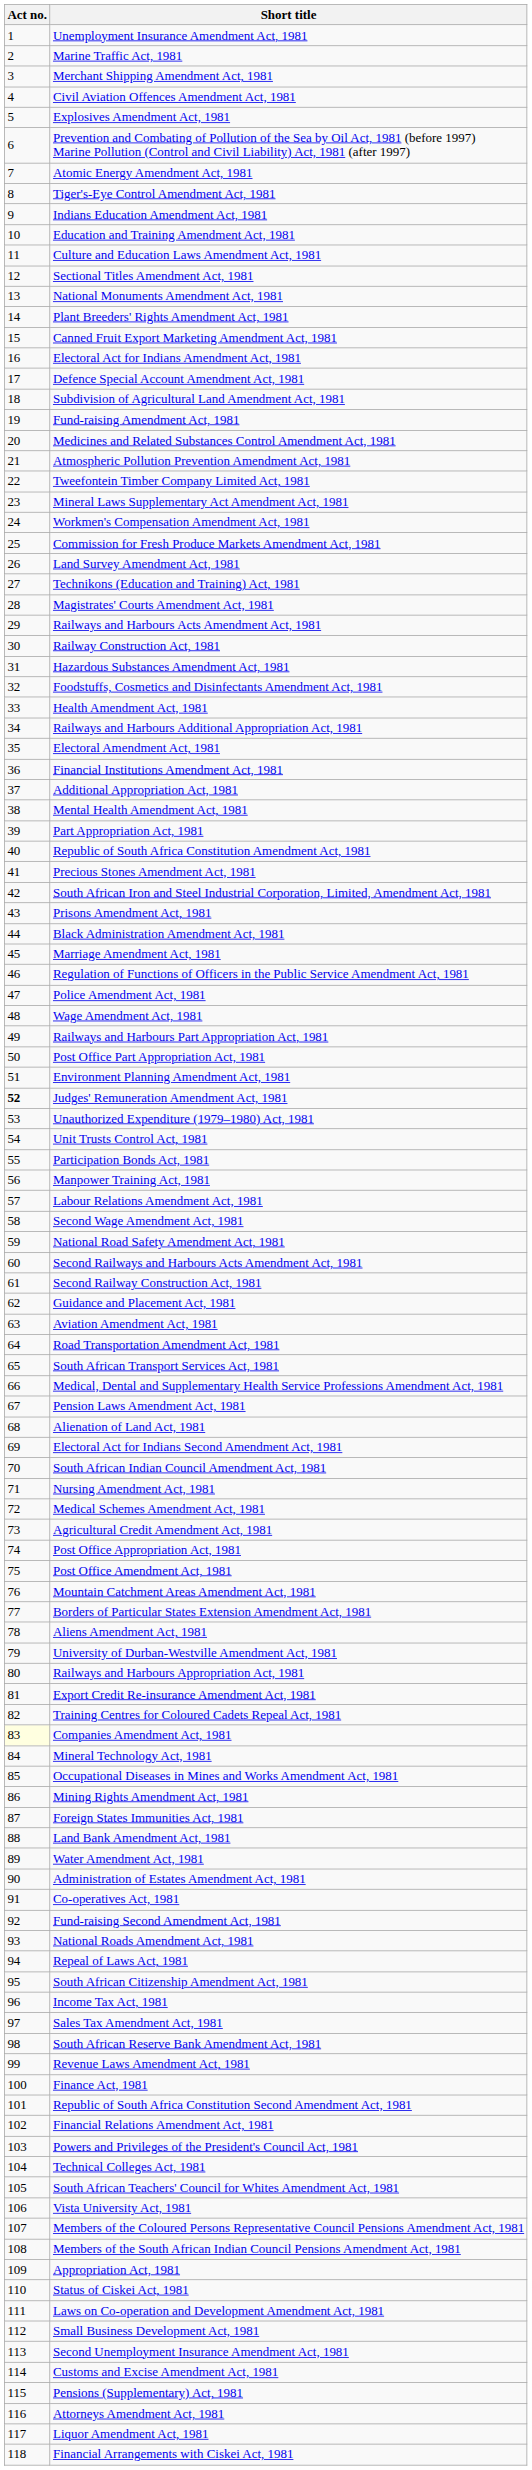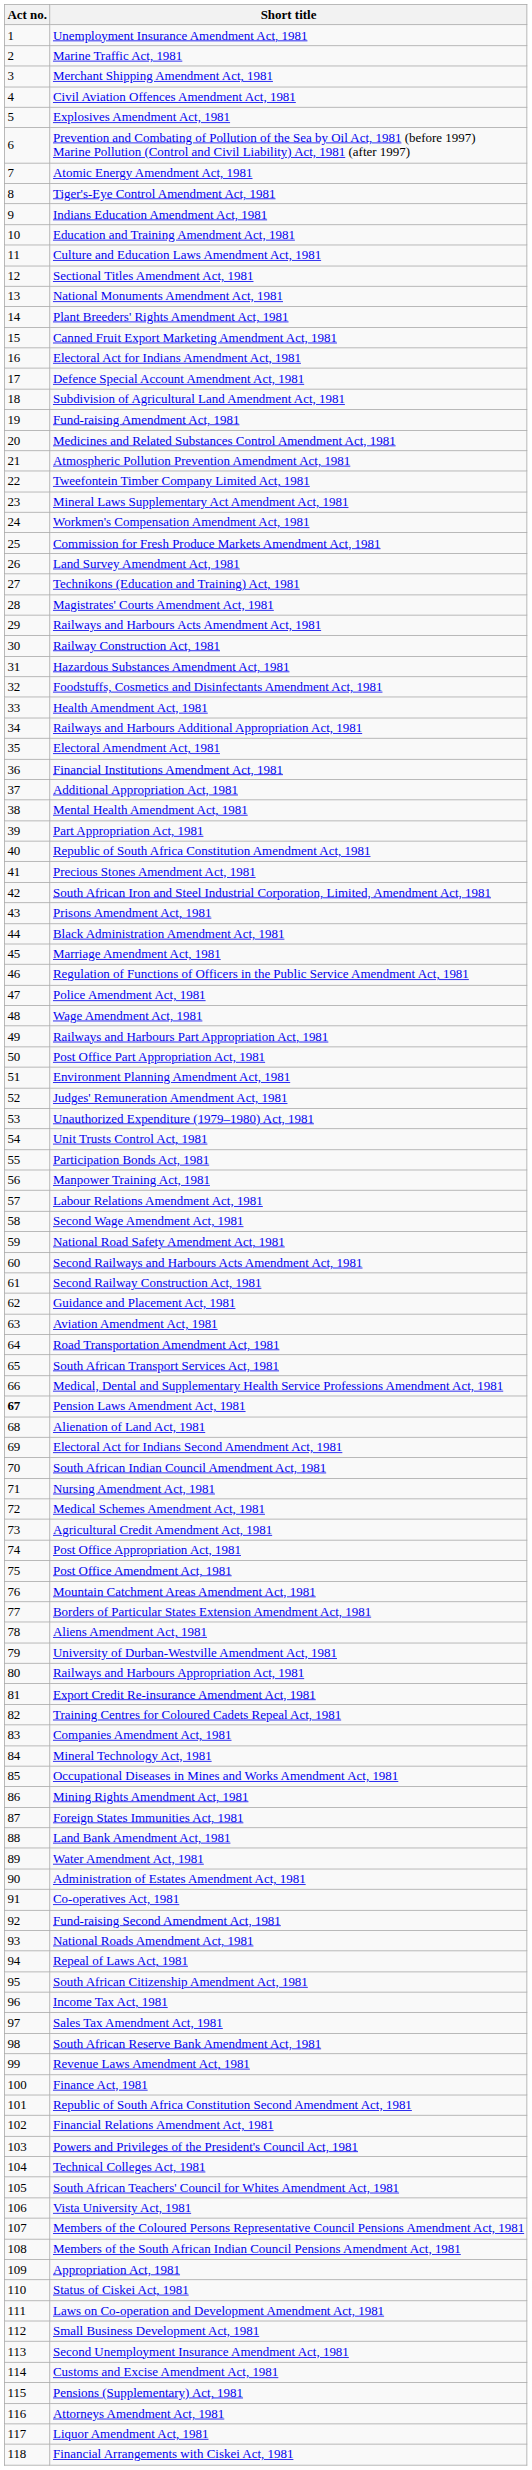(14, 1098) bold -> (14, 1098) normal
(14, 1406) normal -> (14, 1406) bold
(14, 1735) lightyellow background -> (14, 1735) no background
